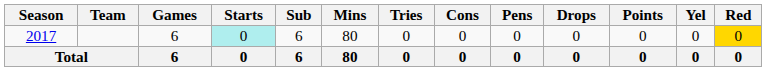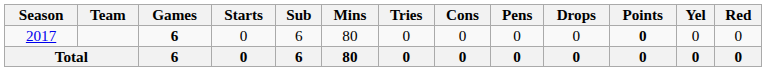(175, 35) normal -> (175, 35) bold
(244, 35) paleturquoise background -> (244, 35) no background
(643, 35) normal -> (643, 35) bold
(738, 35) gold background -> (738, 35) no background
